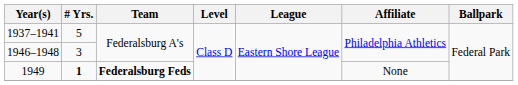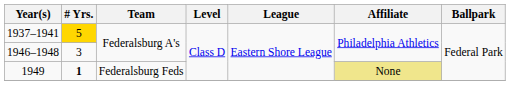(79, 33) no background -> (79, 33) gold background
(145, 71) bold -> (141, 71) normal
(395, 71) no background -> (388, 71) khaki background
